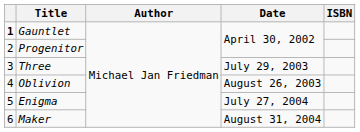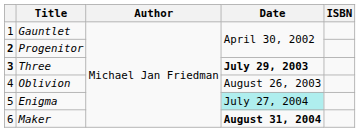(10, 31) bold -> (10, 31) normal
(10, 48) normal -> (10, 48) bold
(10, 66) normal -> (10, 66) bold
(266, 66) normal -> (266, 66) bold
(266, 101) no background -> (266, 101) paleturquoise background
(273, 119) normal -> (273, 119) bold
